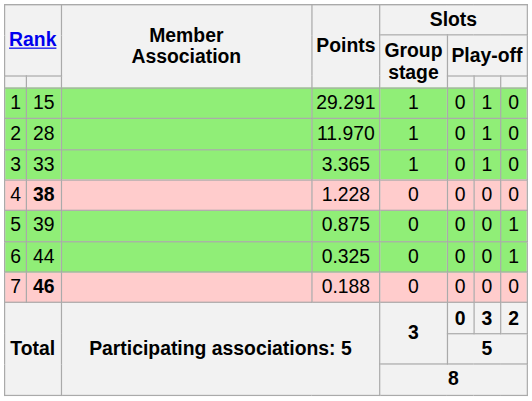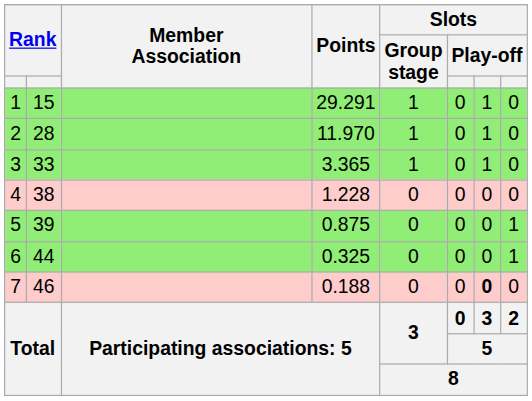(44, 195) bold -> (44, 195) normal
(44, 287) bold -> (44, 287) normal
(487, 287) normal -> (487, 287) bold
